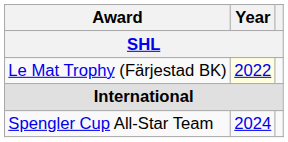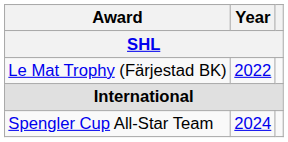(253, 70) lightyellow background -> (253, 70) no background
